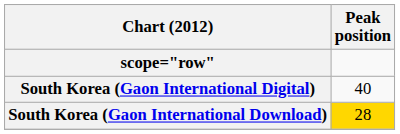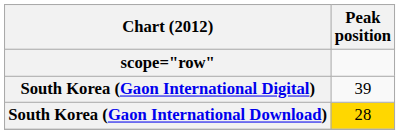(363, 89) 40 -> (363, 89) 39
